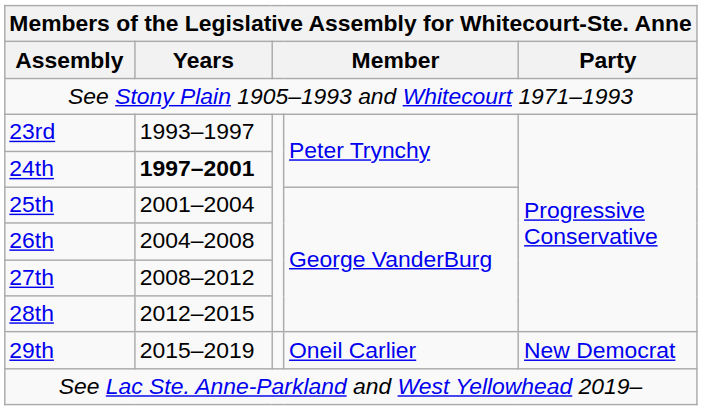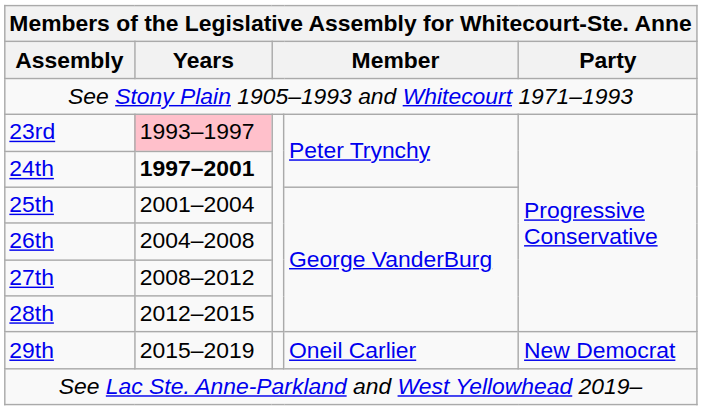(197, 132) no background -> (197, 132) pink background
